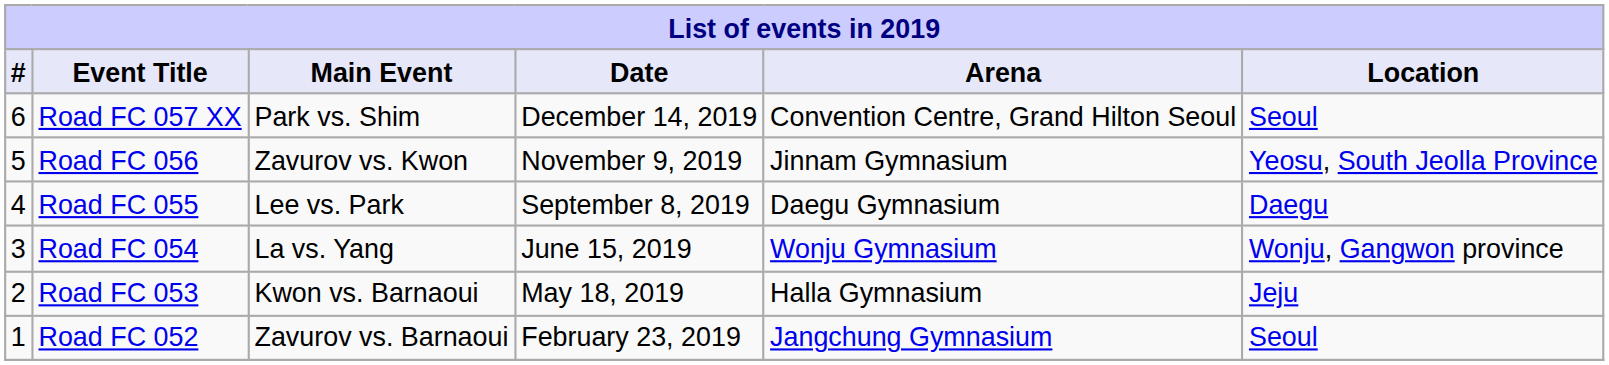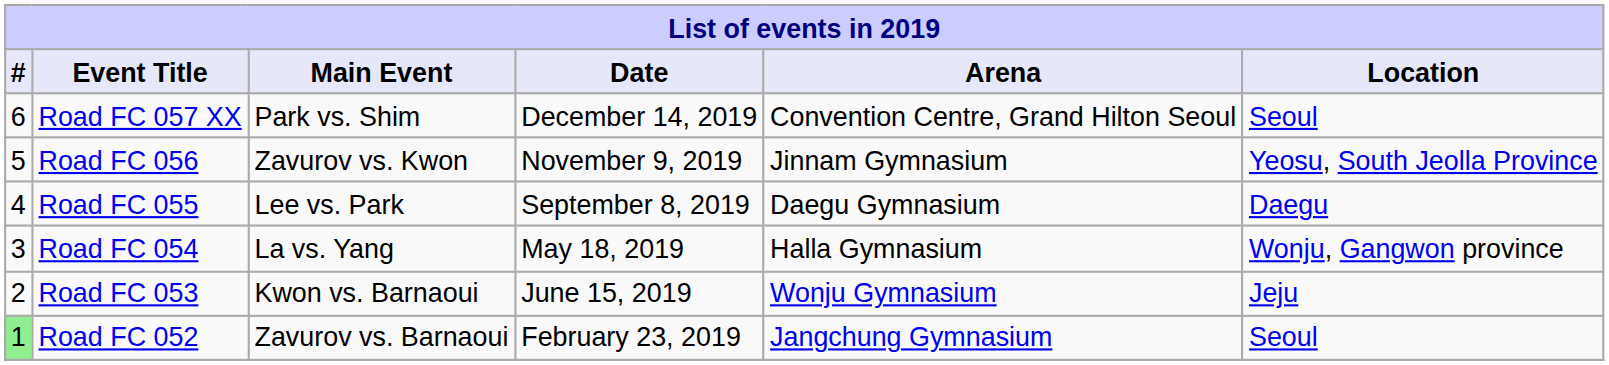(606, 248) June 15, 2019 -> (603, 248) May 18, 2019
(883, 248) Wonju Gymnasium -> (876, 248) Halla Gymnasium
(603, 293) May 18, 2019 -> (606, 293) June 15, 2019
(876, 293) Halla Gymnasium -> (883, 293) Wonju Gymnasium
(18, 337) no background -> (18, 337) lightgreen background
